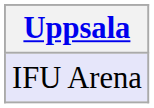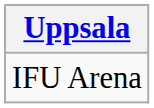(77, 77) lavender background -> (77, 77) no background
